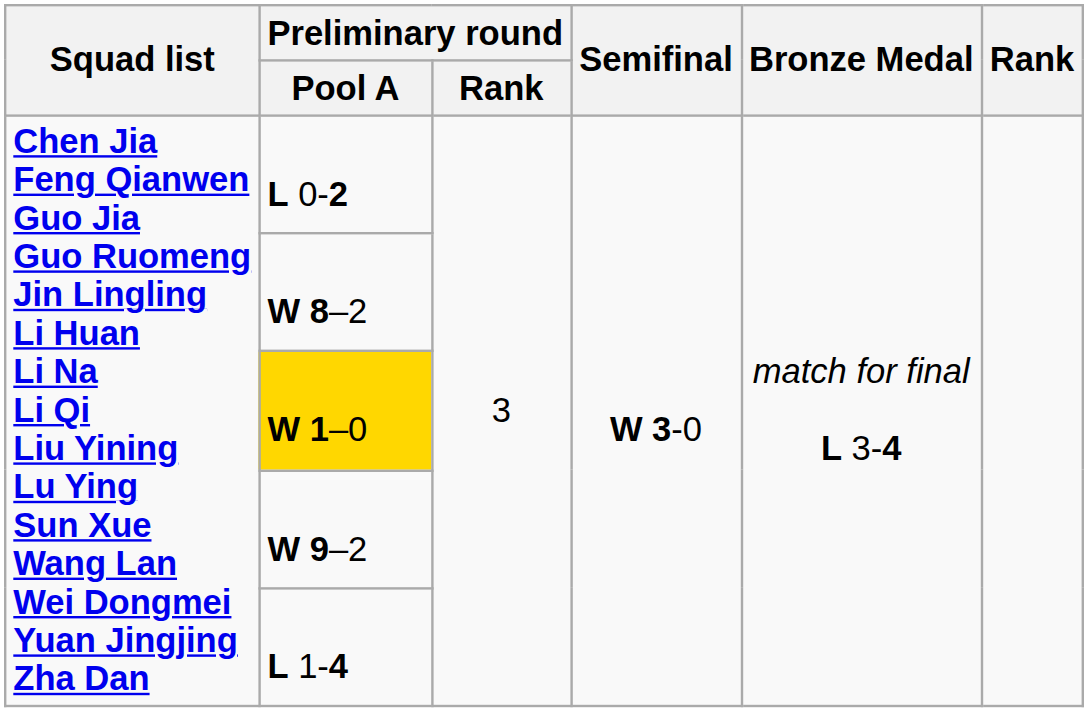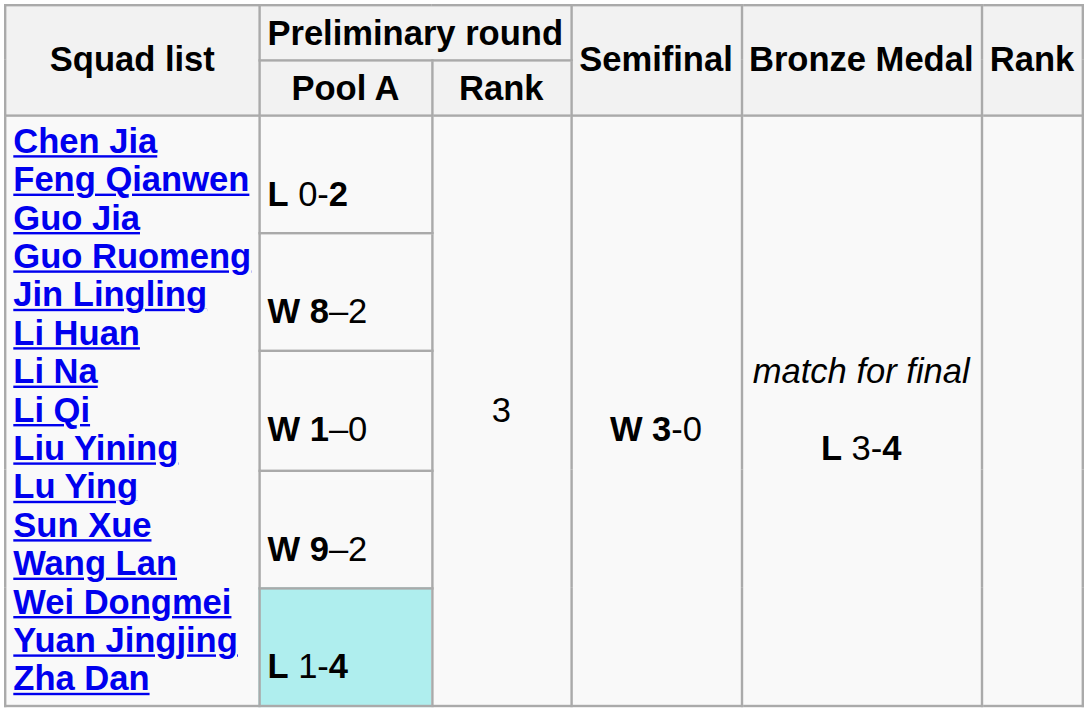(317, 430) gold background -> (317, 430) no background
(308, 667) no background -> (308, 667) paleturquoise background
